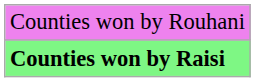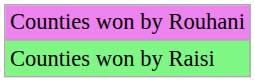(117, 58) bold -> (112, 58) normal
